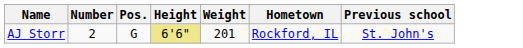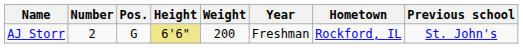+ column: (281, 14)
(225, 34) 201 -> (225, 34) 200
